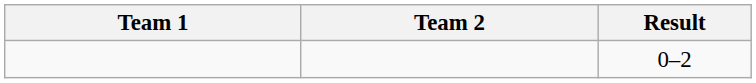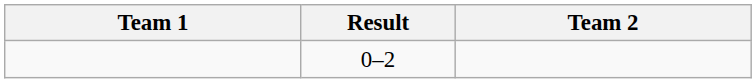columns swapped: (675, 22) <-> (450, 22)
